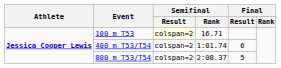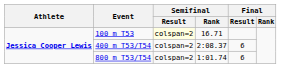(212, 45) 1:01.74 -> (212, 45) 2:08.37
(212, 57) 2:08.37 -> (212, 57) 1:01.74
(242, 57) 5 -> (242, 57) 6
